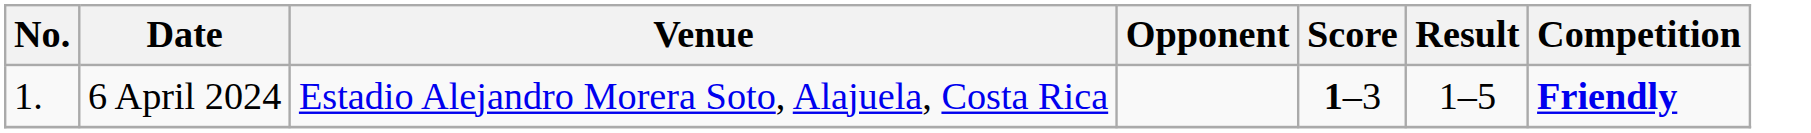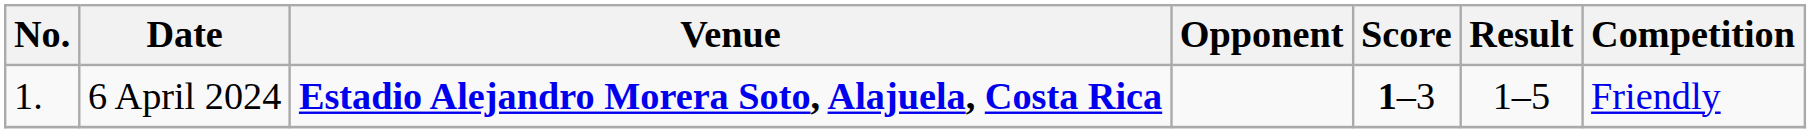(704, 95) normal -> (731, 95) bold
(1607, 95) bold -> (1656, 95) normal
